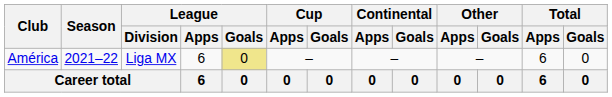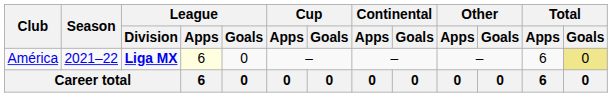(151, 59) normal -> (151, 59) bold
(201, 59) no background -> (201, 59) lightyellow background
(244, 59) khaki background -> (244, 59) no background
(585, 59) no background -> (585, 59) khaki background
